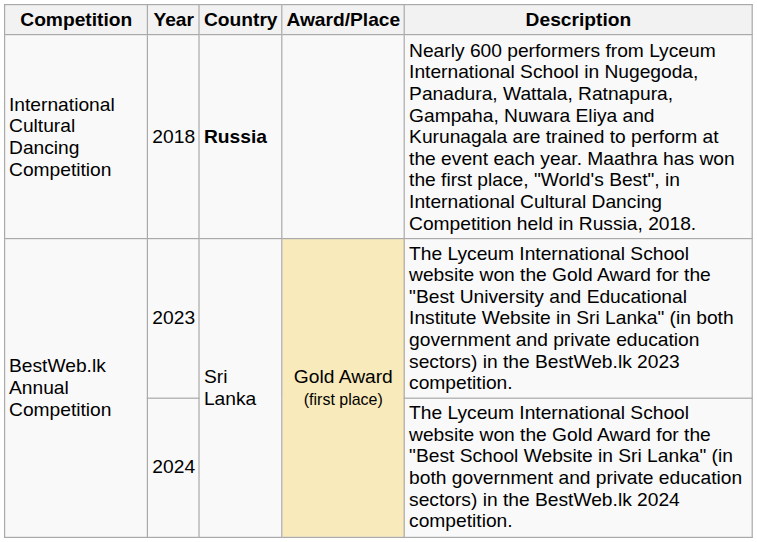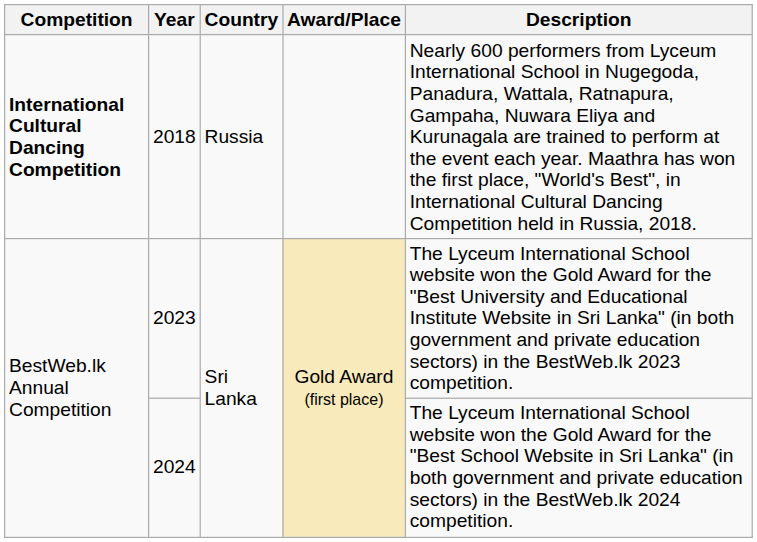(62, 136) normal -> (67, 136) bold
(235, 136) bold -> (234, 136) normal
